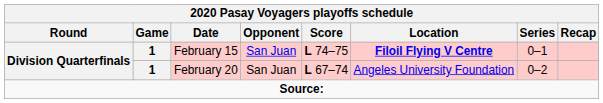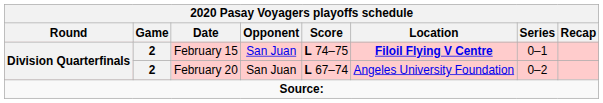(152, 51) 1 -> (152, 51) 2
(152, 70) 1 -> (152, 70) 2
